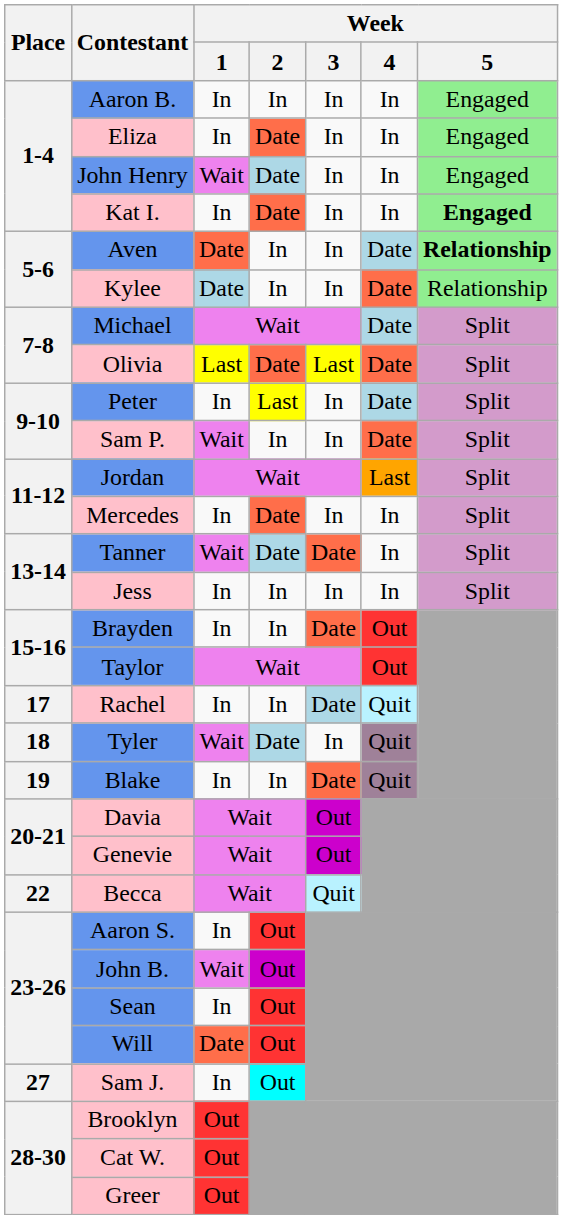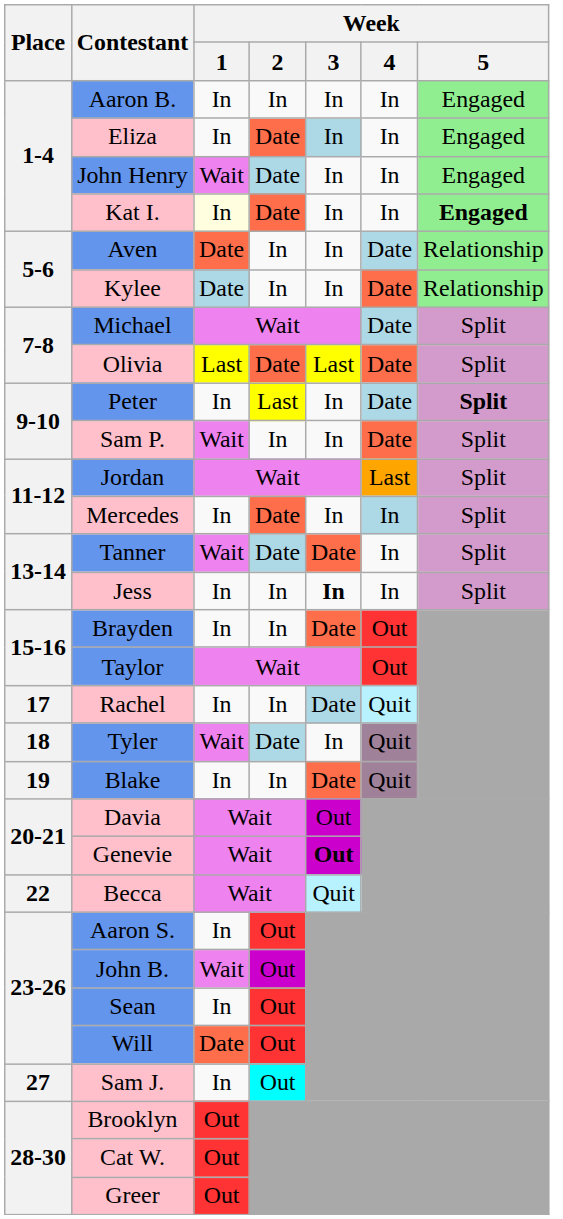(334, 136) no background -> (334, 136) lightblue background
(222, 212) no background -> (222, 212) lightyellow background
(487, 250) bold -> (483, 250) normal
(487, 401) normal -> (483, 401) bold
(390, 514) no background -> (390, 514) lightblue background
(334, 590) normal -> (334, 590) bold
(334, 855) normal -> (334, 855) bold
